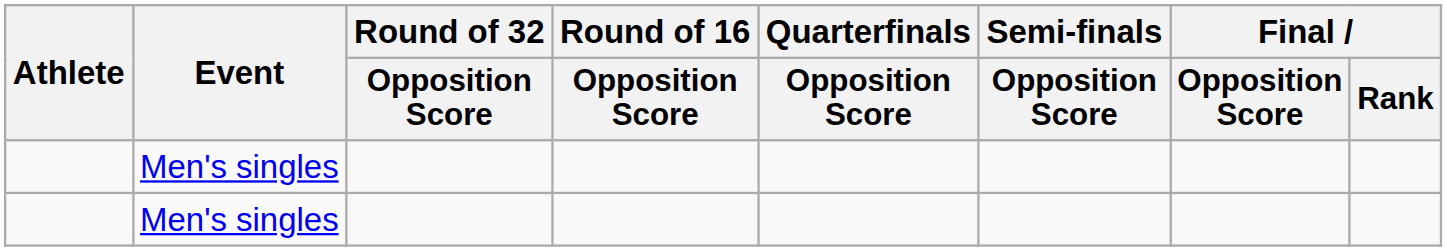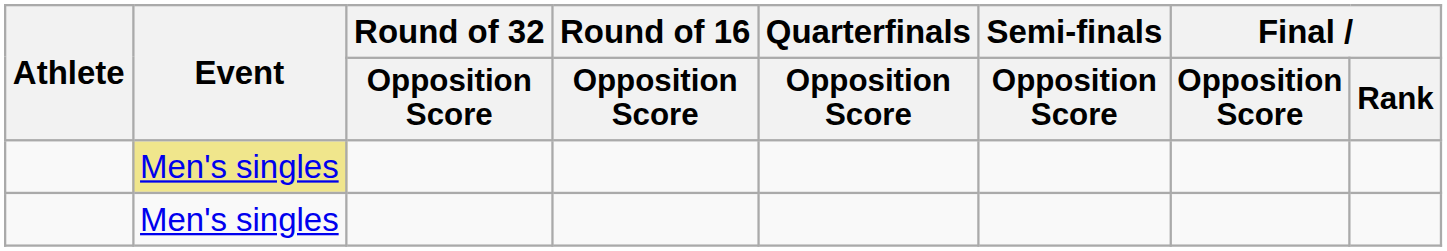(239, 167) no background -> (239, 167) khaki background
